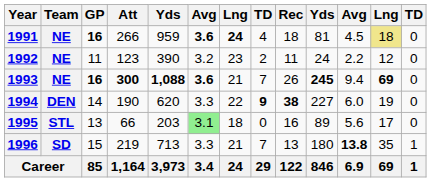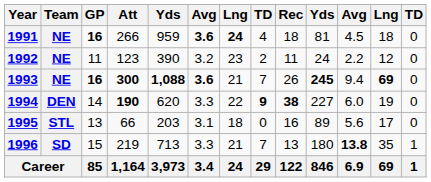(386, 36) khaki background -> (386, 36) no background
(128, 101) normal -> (128, 101) bold
(204, 123) lightgreen background -> (204, 123) no background
